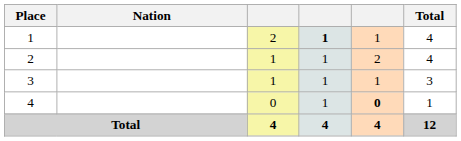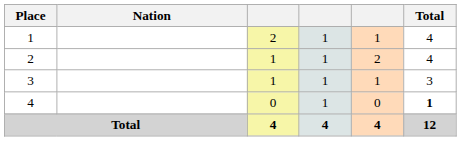(325, 37) bold -> (325, 37) normal
(377, 103) bold -> (377, 103) normal
(430, 103) normal -> (430, 103) bold
